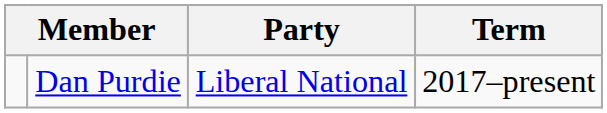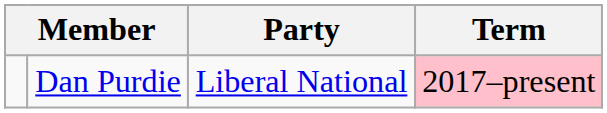(509, 81) no background -> (509, 81) pink background
